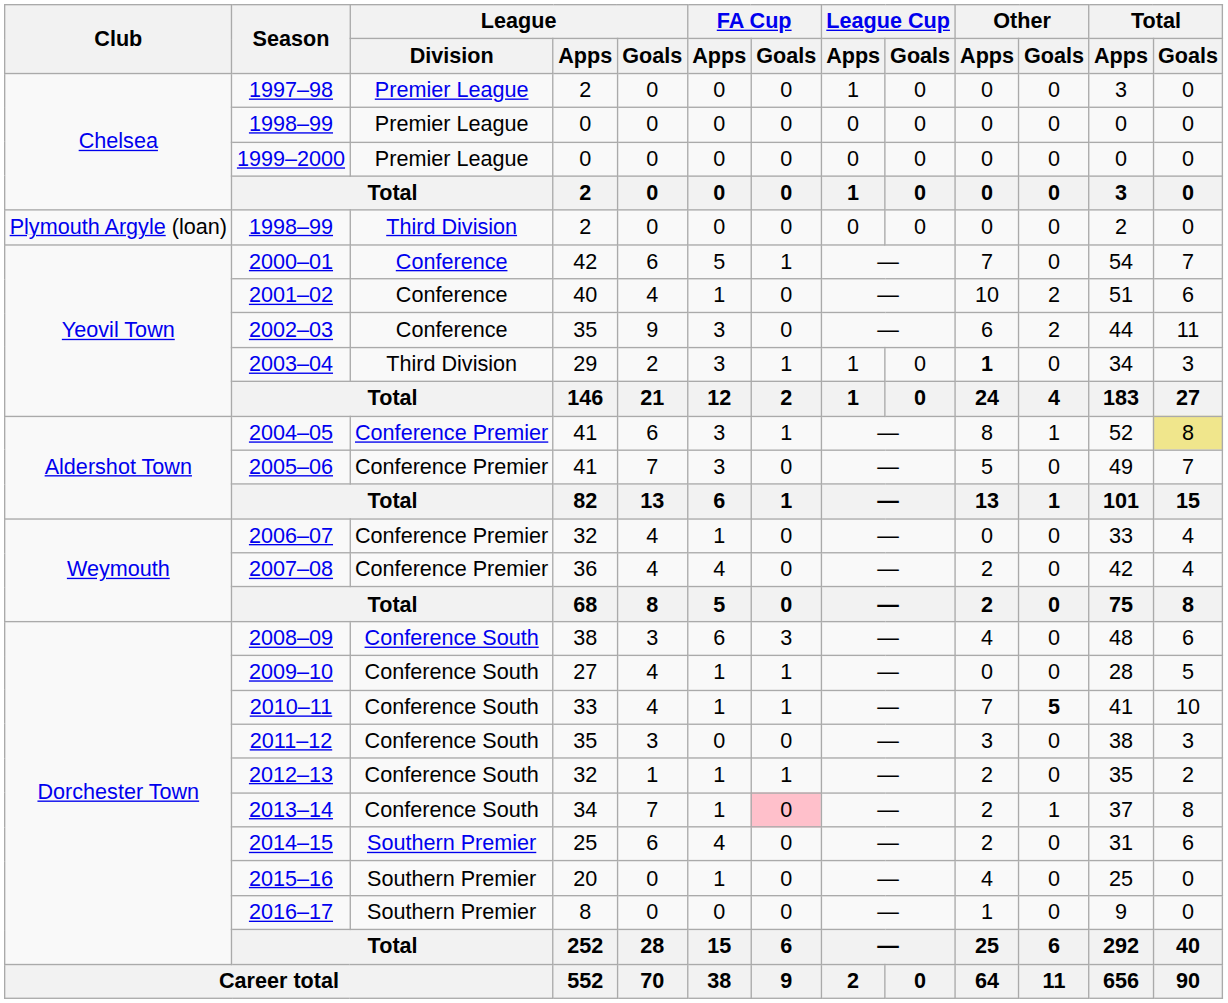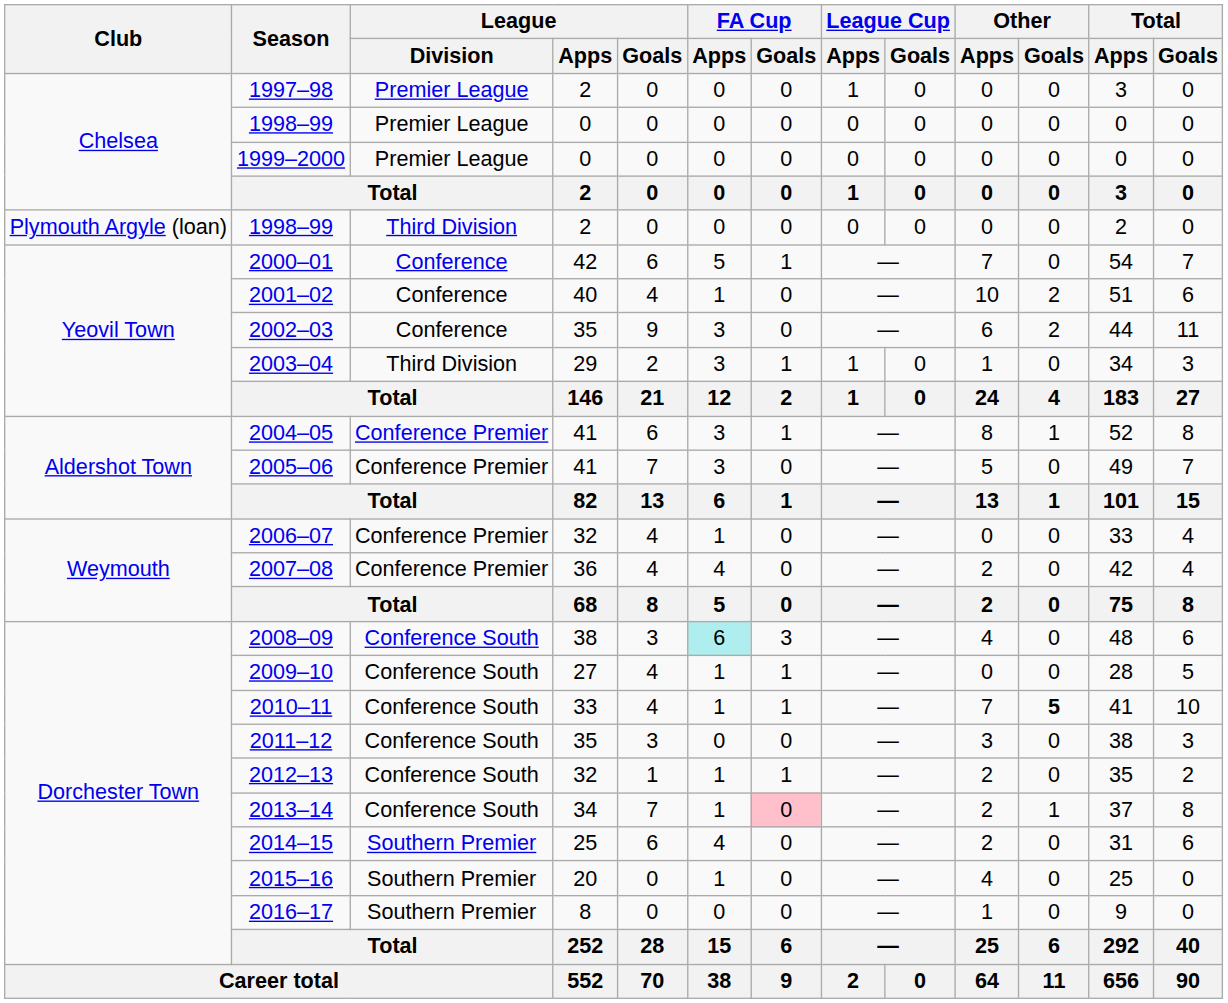(987, 364) bold -> (987, 364) normal
(1188, 432) khaki background -> (1188, 432) no background
(719, 638) no background -> (719, 638) paleturquoise background
